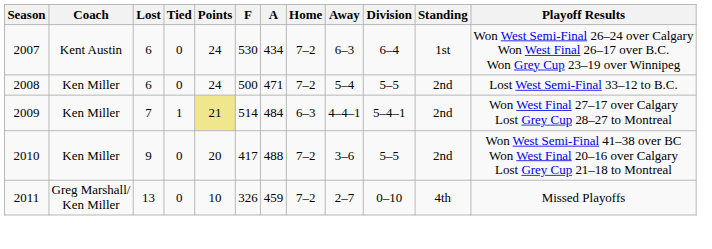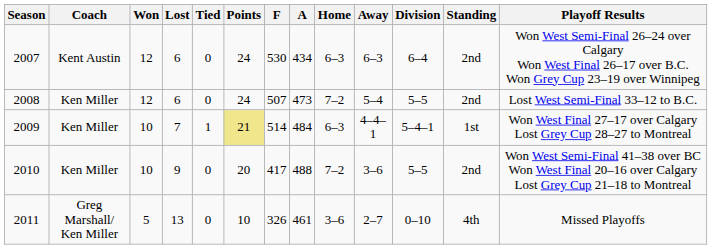+ column: (146, 14)
(306, 49) 7–2 -> (334, 57) 6–3
(443, 49) 1st -> (471, 57) 2nd
(248, 85) 500 -> (277, 99) 507
(273, 85) 471 -> (302, 99) 473
(443, 112) 2nd -> (471, 127) 1st
(273, 197) 459 -> (302, 219) 461
(306, 197) 7–2 -> (334, 219) 3–6
